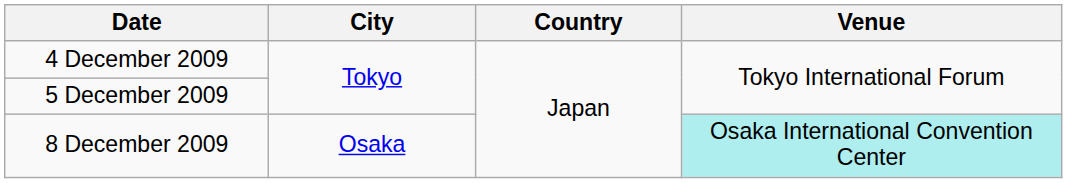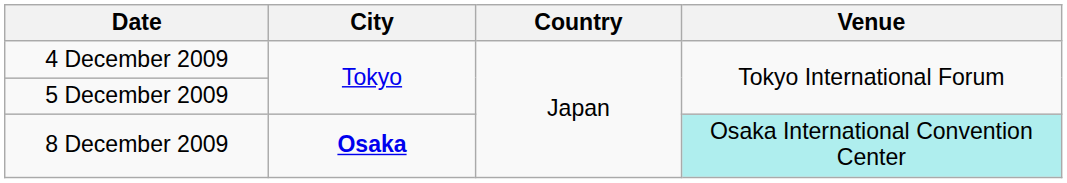(372, 145) normal -> (372, 145) bold
